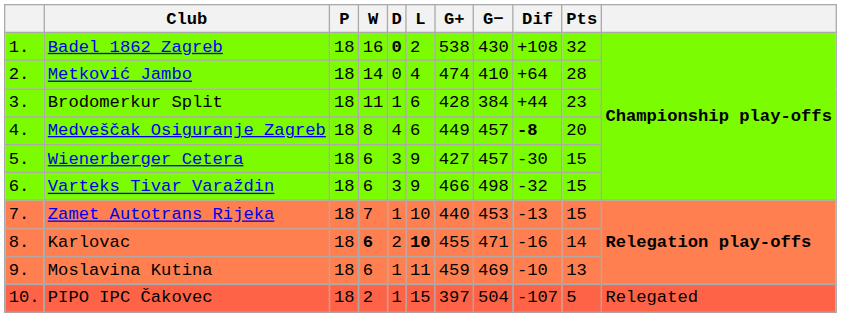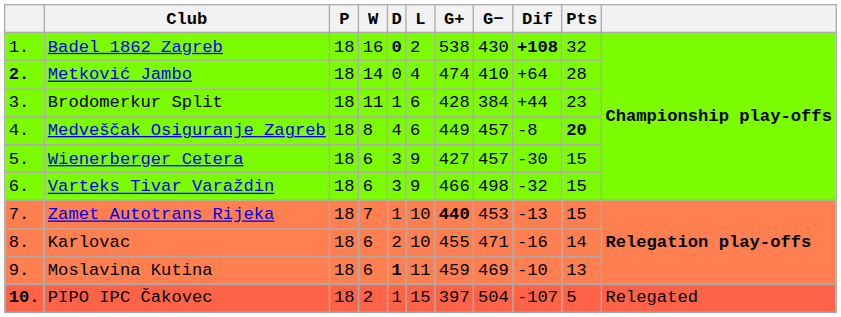(538, 47) normal -> (538, 47) bold
(19, 75) normal -> (19, 75) bold
(527, 131) bold -> (527, 131) normal
(577, 131) normal -> (577, 131) bold
(454, 214) normal -> (454, 214) bold
(368, 242) bold -> (368, 242) normal
(420, 242) bold -> (420, 242) normal
(397, 270) normal -> (397, 270) bold
(24, 298) normal -> (24, 298) bold
